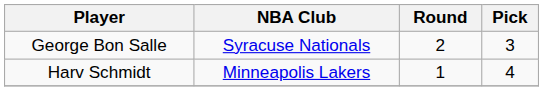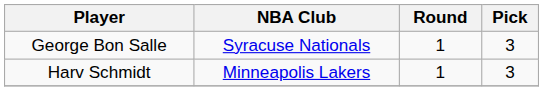(440, 45) 2 -> (440, 45) 1
(510, 72) 4 -> (510, 72) 3
